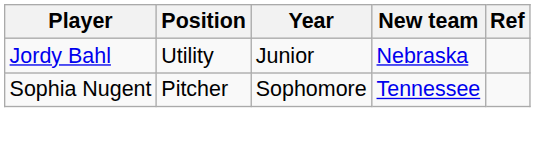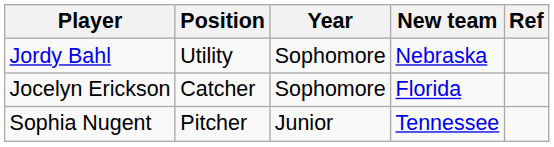(285, 55) Junior -> (330, 55) Sophomore
+ row: (90, 89)
(311, 89) Sophomore -> (304, 123) Junior
